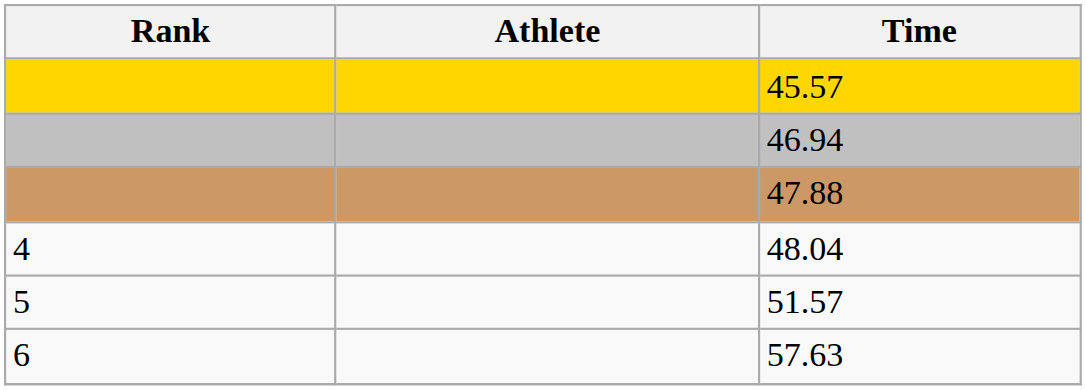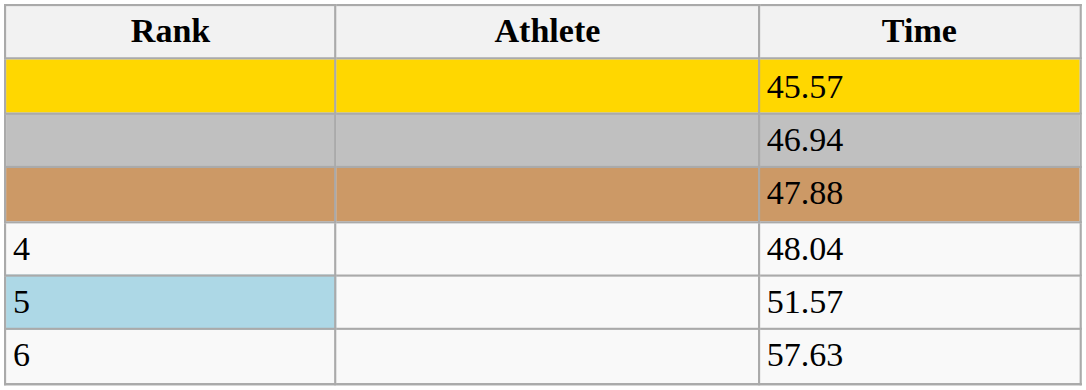(21, 301) no background -> (21, 301) lightblue background
